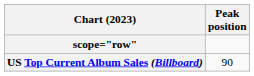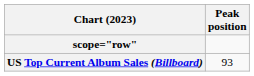(227, 62) 90 -> (227, 62) 93
